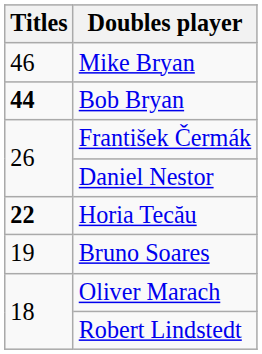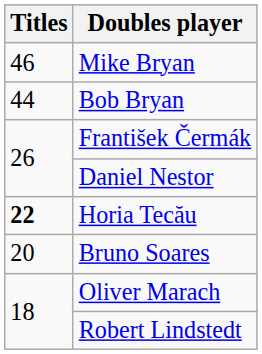(22, 100) bold -> (22, 100) normal
(22, 253) 19 -> (22, 253) 20
